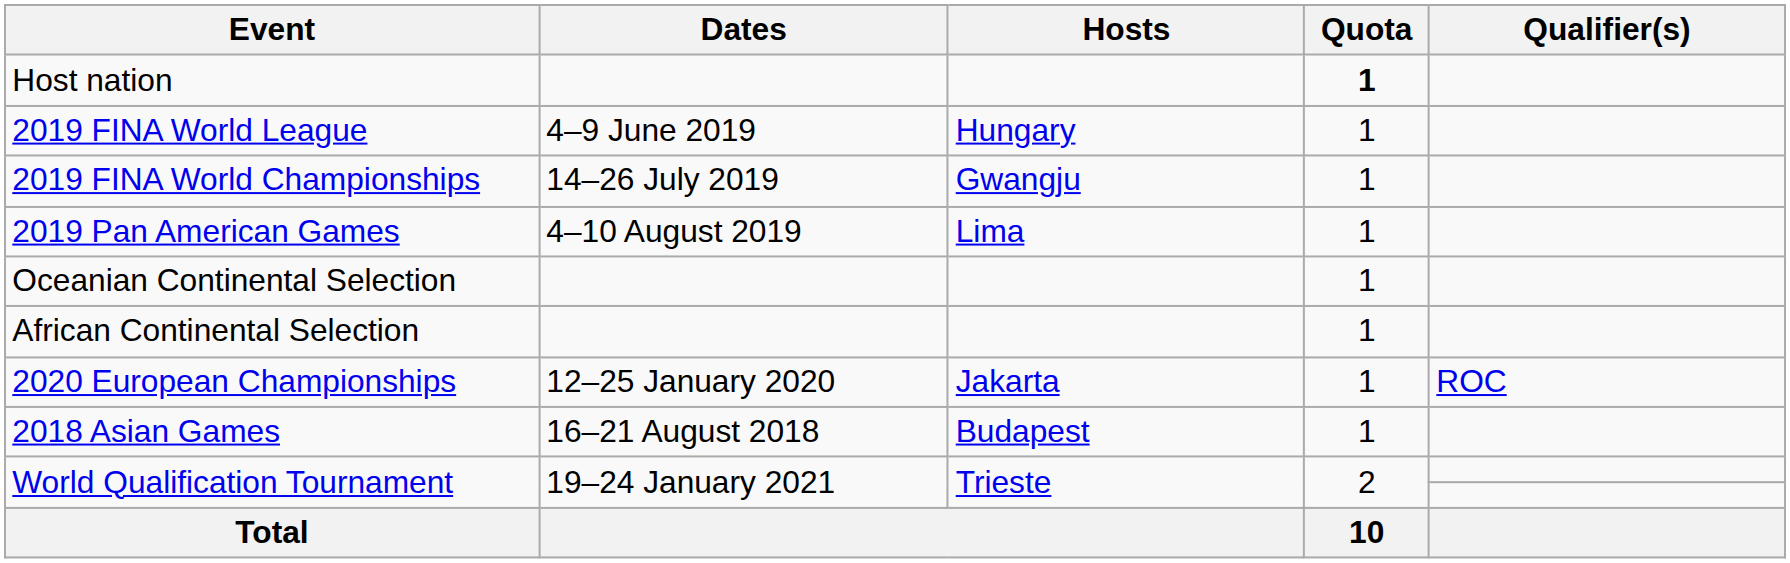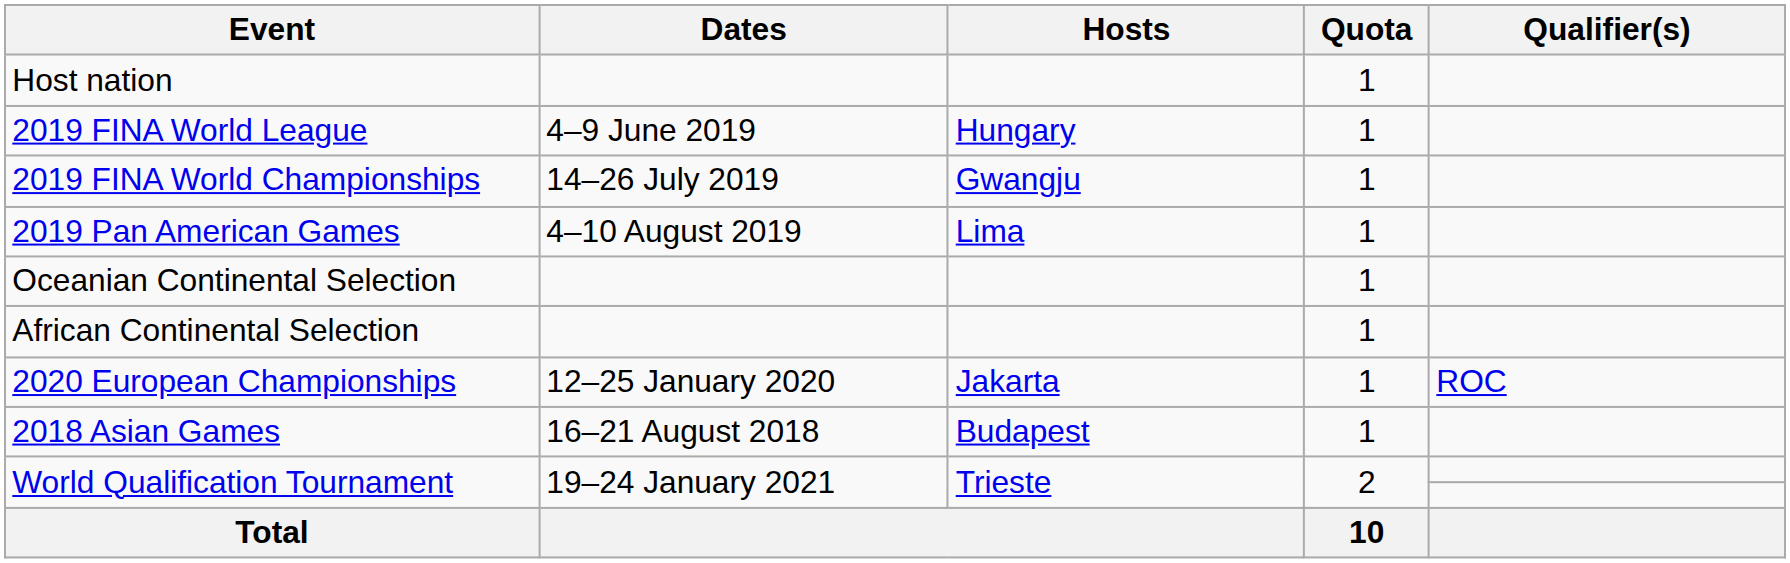(1367, 79) bold -> (1367, 79) normal
